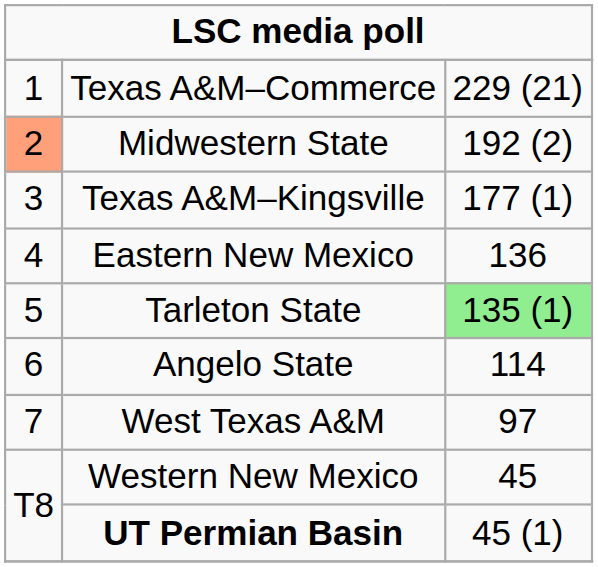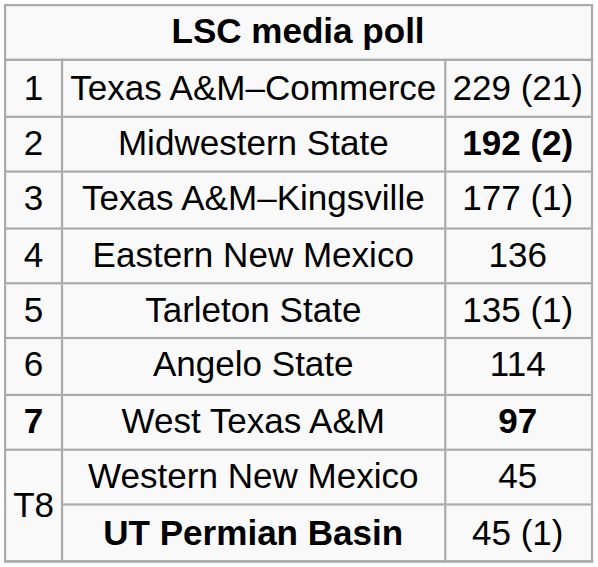(34, 143) lightsalmon background -> (34, 143) no background
(518, 143) normal -> (518, 143) bold
(518, 310) lightgreen background -> (518, 310) no background
(34, 421) normal -> (34, 421) bold
(518, 421) normal -> (518, 421) bold
